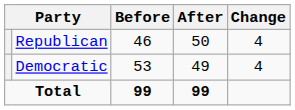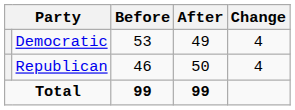rows swapped: (62, 42) <-> (62, 67)
